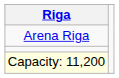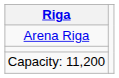(56, 62) lightyellow background -> (56, 62) no background
